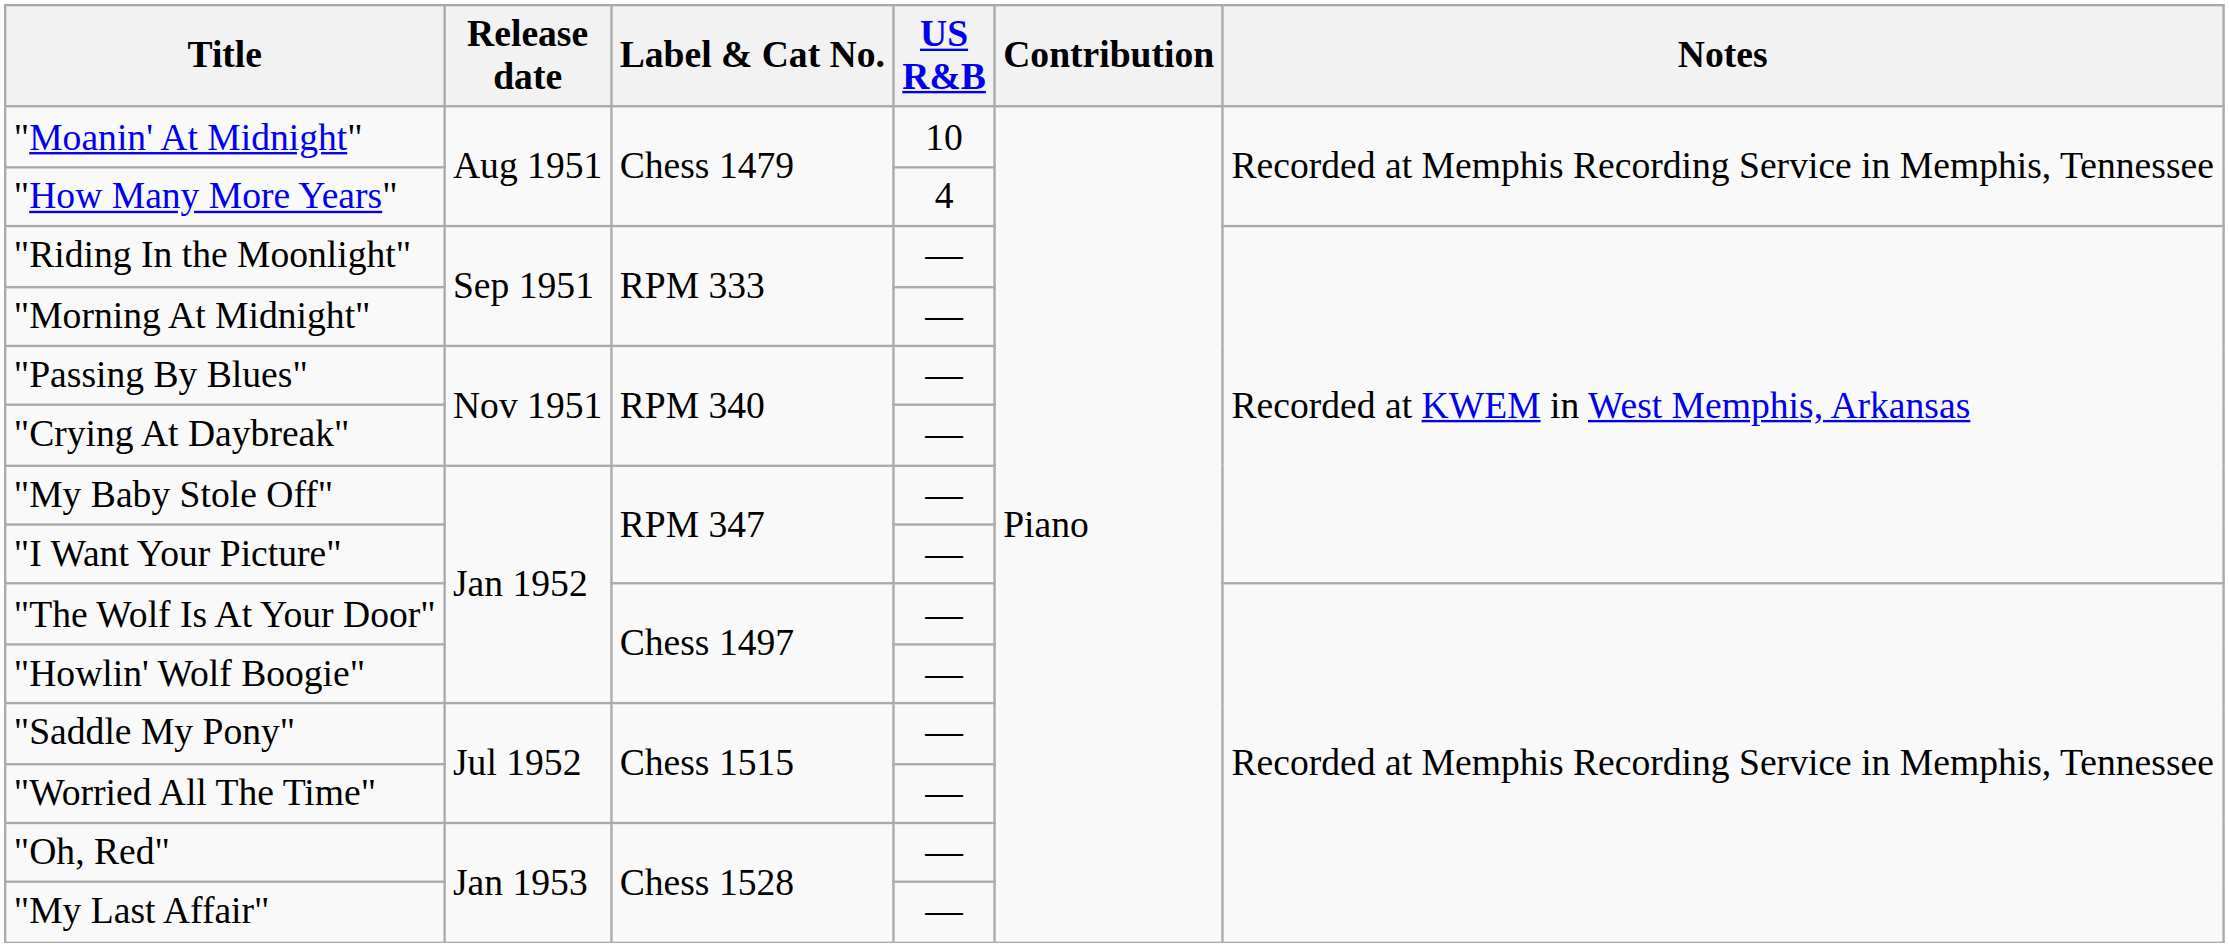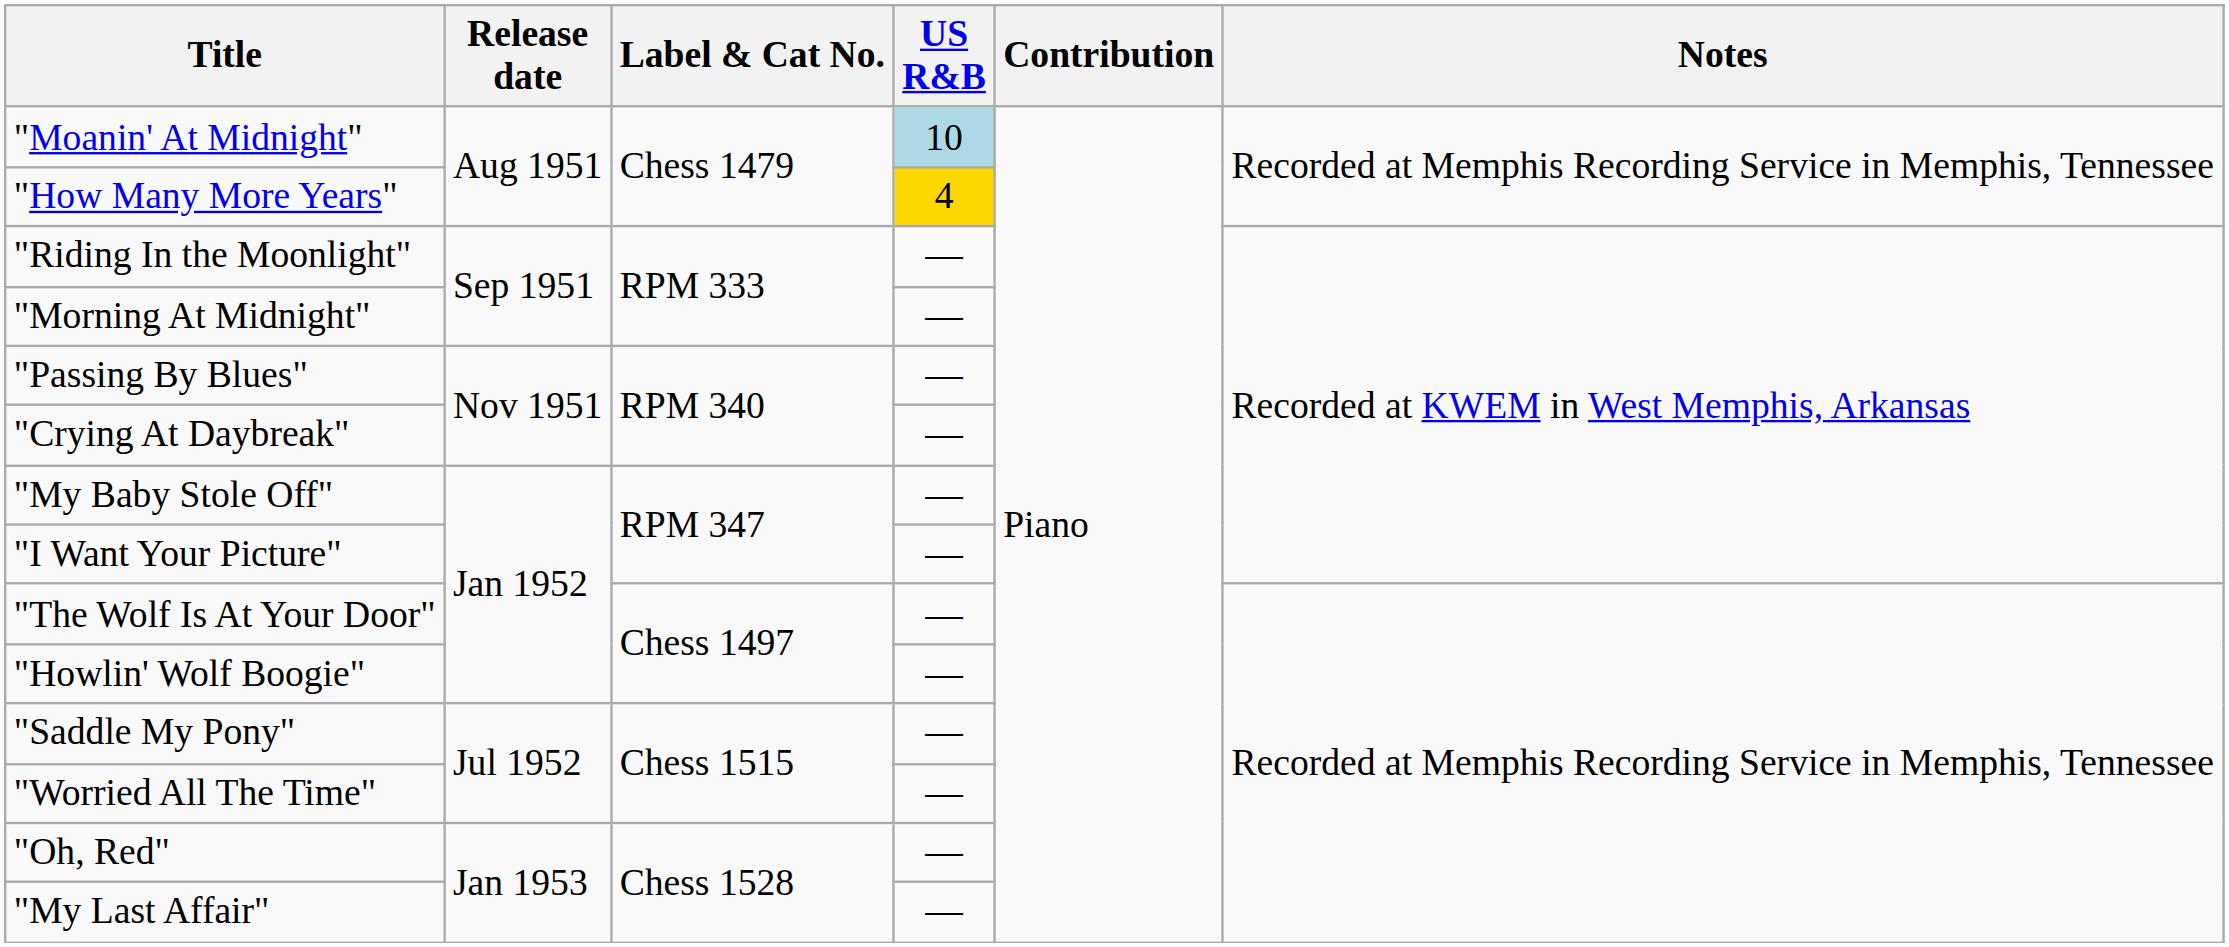(944, 136) no background -> (944, 136) lightblue background
(944, 195) no background -> (944, 195) gold background
